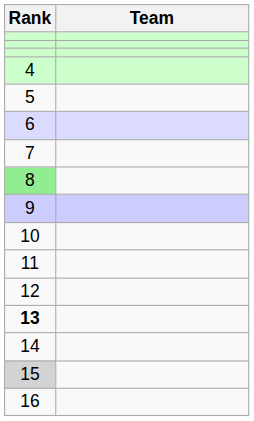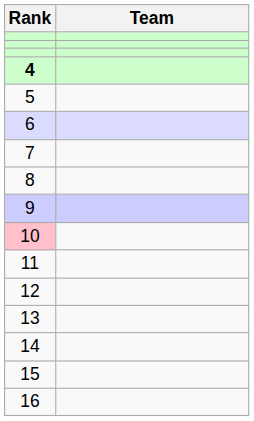(30, 70) normal -> (30, 70) bold
(30, 180) lightgreen background -> (30, 180) no background
(30, 236) no background -> (30, 236) pink background
(30, 319) bold -> (30, 319) normal
(30, 374) lightgrey background -> (30, 374) no background
